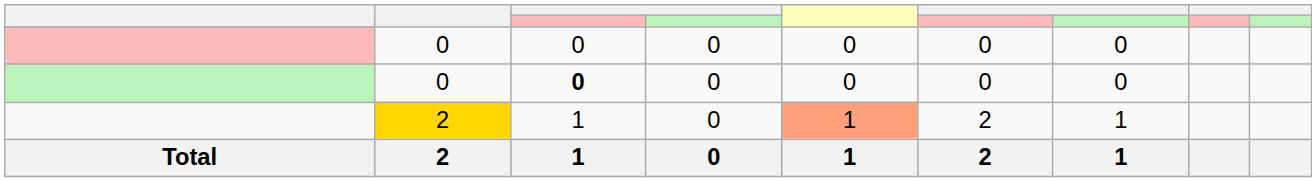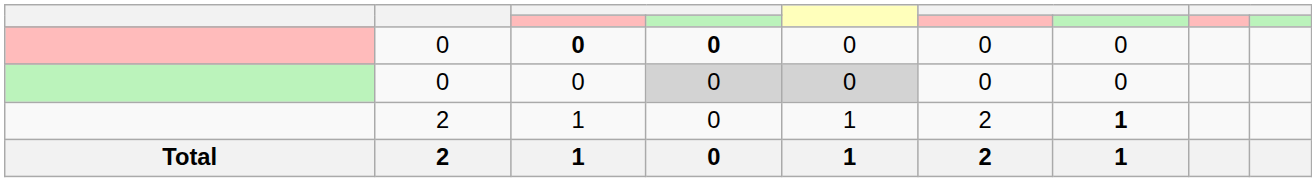(578, 45) normal -> (578, 45) bold
(714, 45) normal -> (714, 45) bold
(578, 82) bold -> (578, 82) normal
(714, 82) no background -> (714, 82) lightgrey background
(849, 82) no background -> (849, 82) lightgrey background
(443, 120) gold background -> (443, 120) no background
(849, 120) lightsalmon background -> (849, 120) no background
(1121, 120) normal -> (1121, 120) bold
